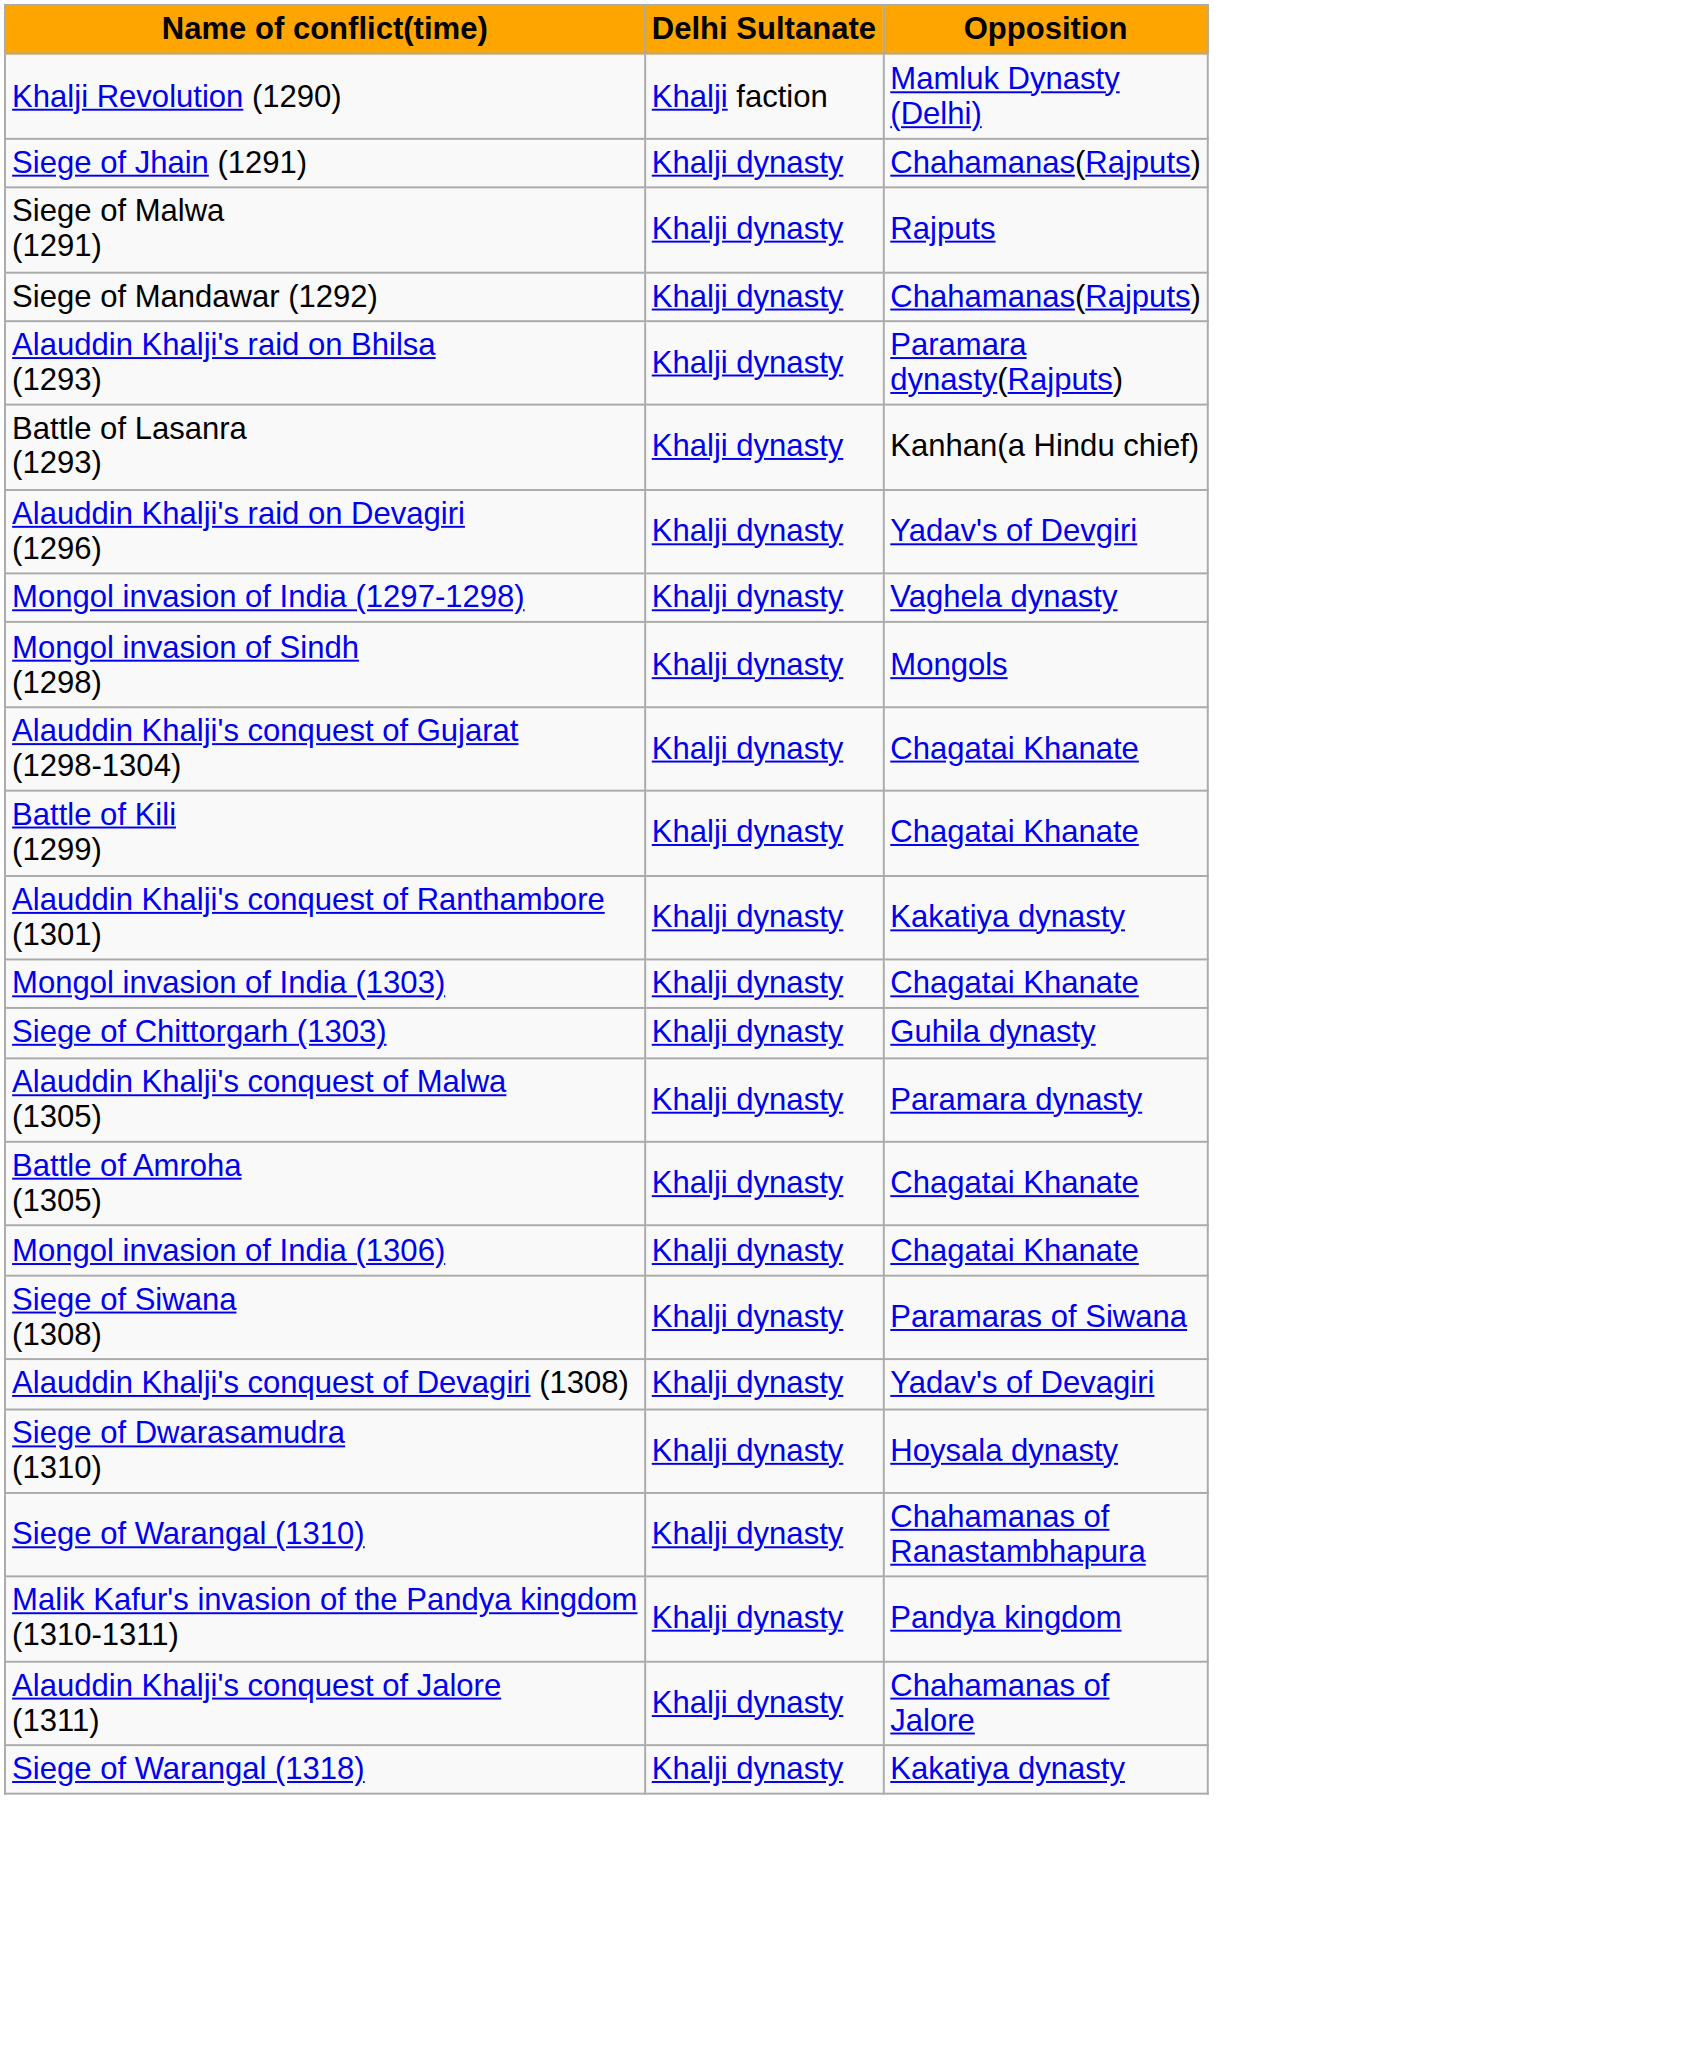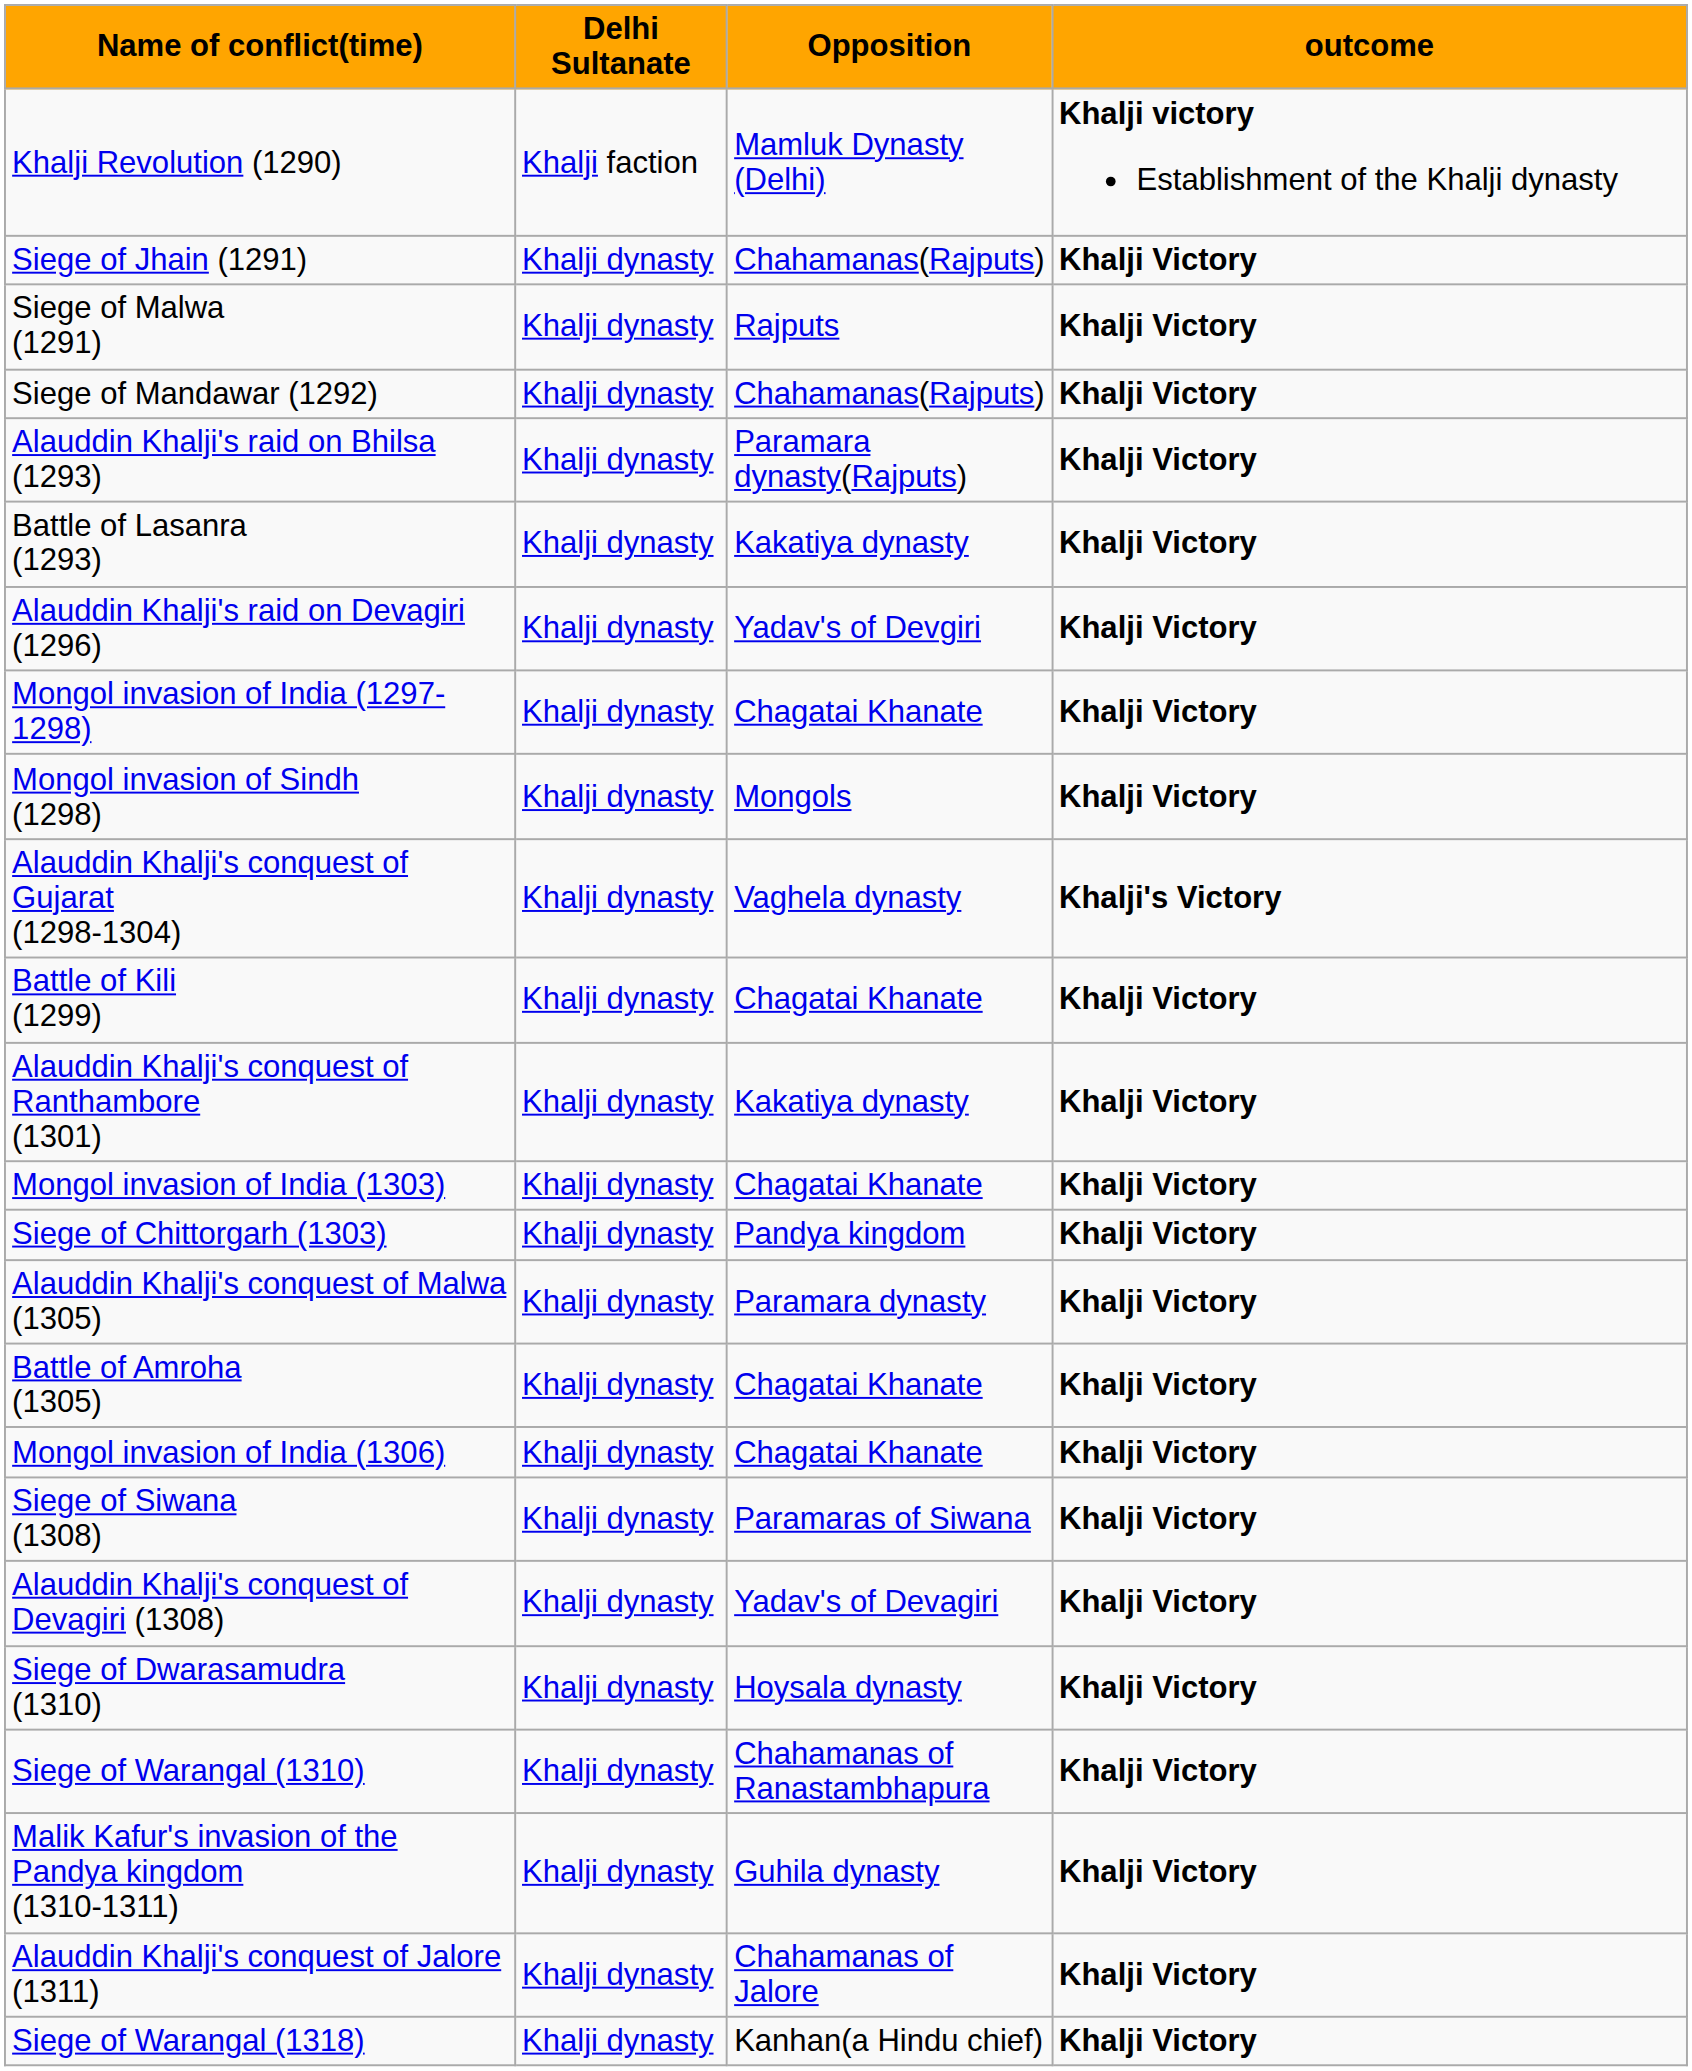+ column: (1369, 46)
(1045, 446) Kanhan(a Hindu chief) -> (851, 543) Kakatiya dynasty
(1004, 597) Vaghela dynasty -> (858, 711) Chagatai Khanate
(1015, 748) Chagatai Khanate -> (848, 897) Vaghela dynasty
(993, 1032) Guhila dynasty -> (850, 1234) Pandya kingdom
(1006, 1618) Pandya kingdom -> (837, 1872) Guhila dynasty
(1008, 1769) Kakatiya dynasty -> (889, 2040) Kanhan(a Hindu chief)
